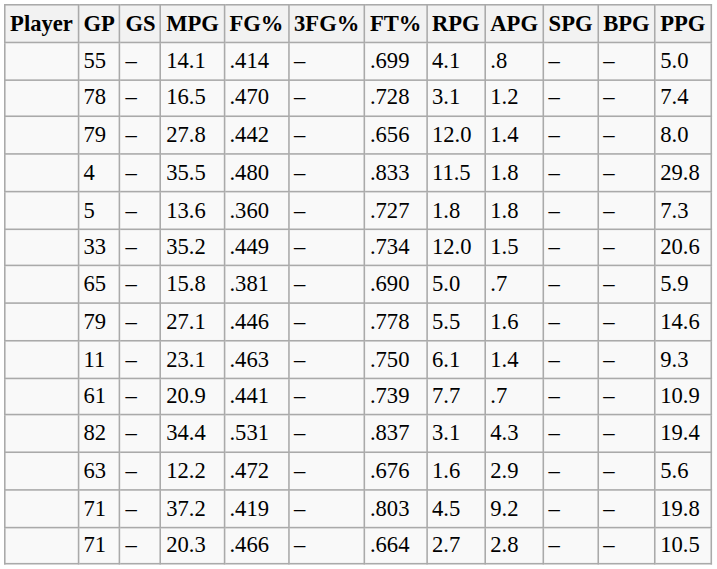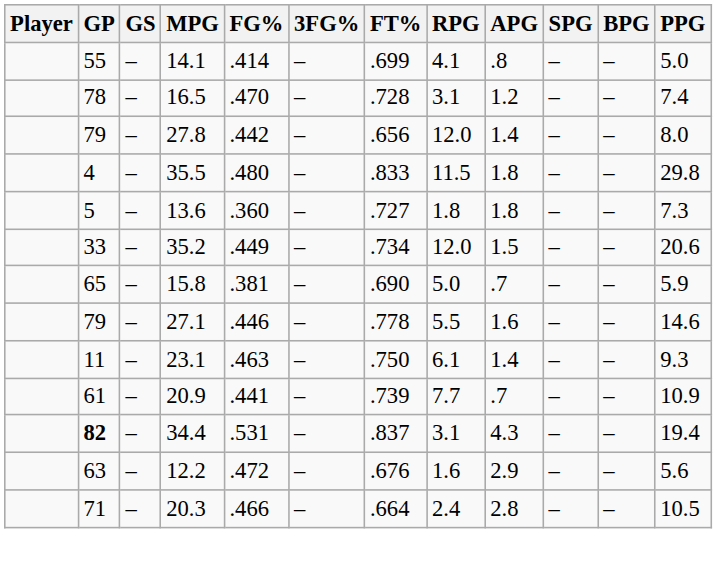(95, 433) normal -> (95, 433) bold
- row: (186, 508)
(446, 545) 2.7 -> (446, 508) 2.4
